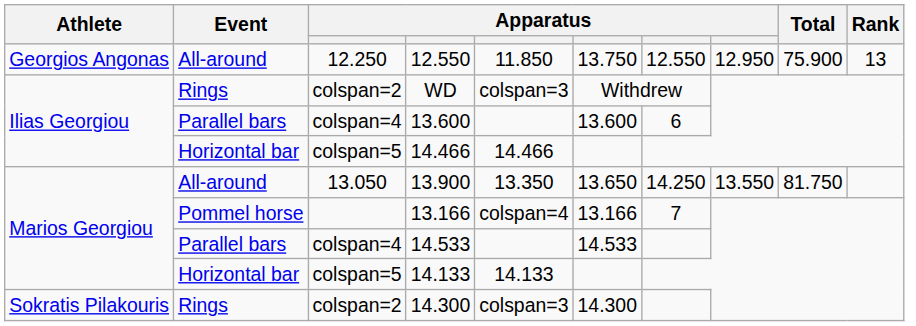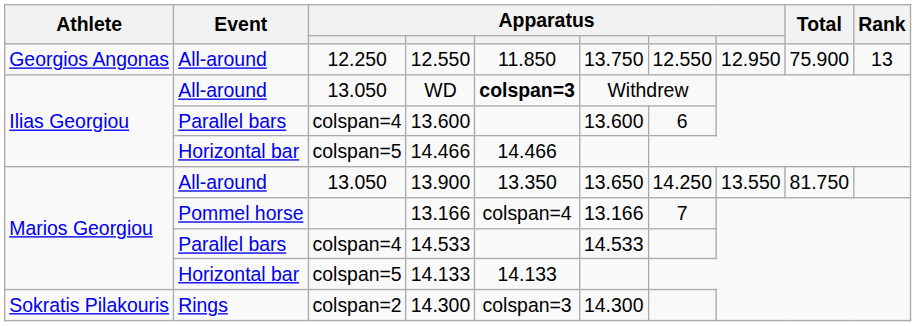(203, 91) Rings -> (222, 91) All-around
(357, 91) colspan=2 -> (357, 91) 13.050
(524, 91) normal -> (527, 91) bold
